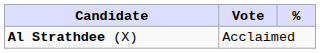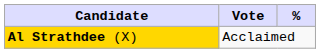(73, 38) no background -> (73, 38) gold background
